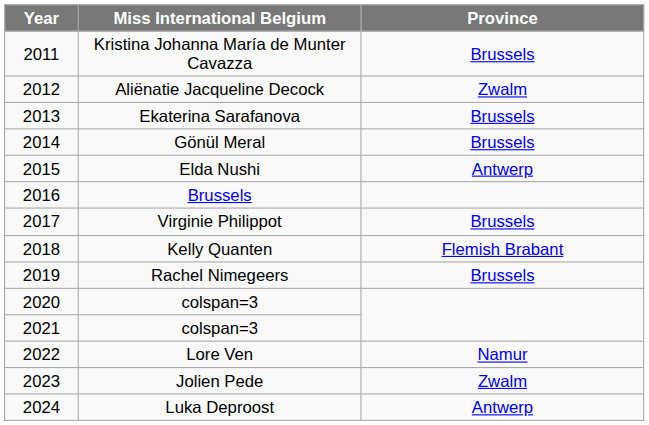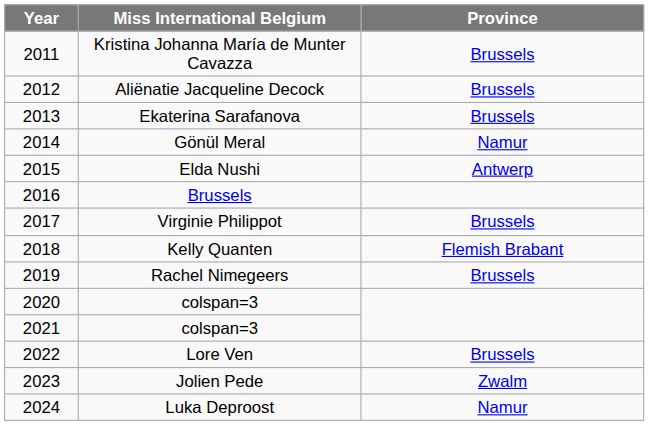(502, 90) Zwalm -> (502, 90) Brussels
(502, 143) Brussels -> (502, 143) Namur
(502, 354) Namur -> (502, 354) Brussels
(502, 407) Antwerp -> (502, 407) Namur
